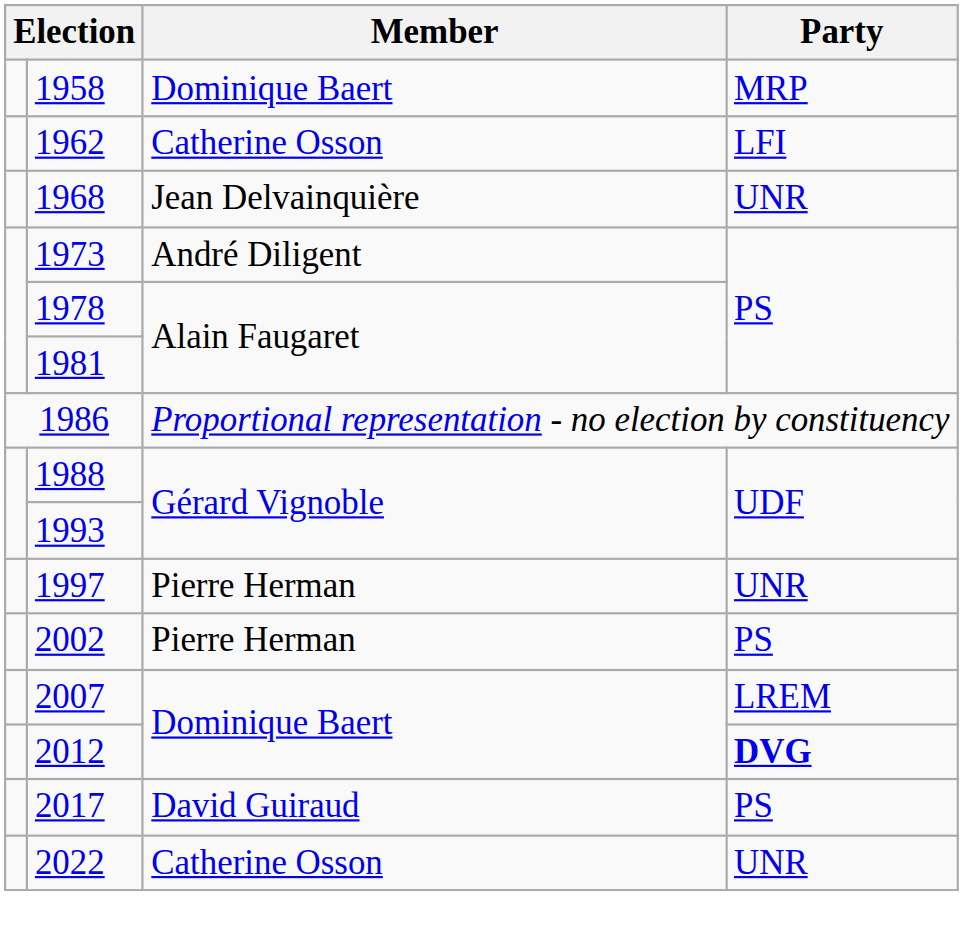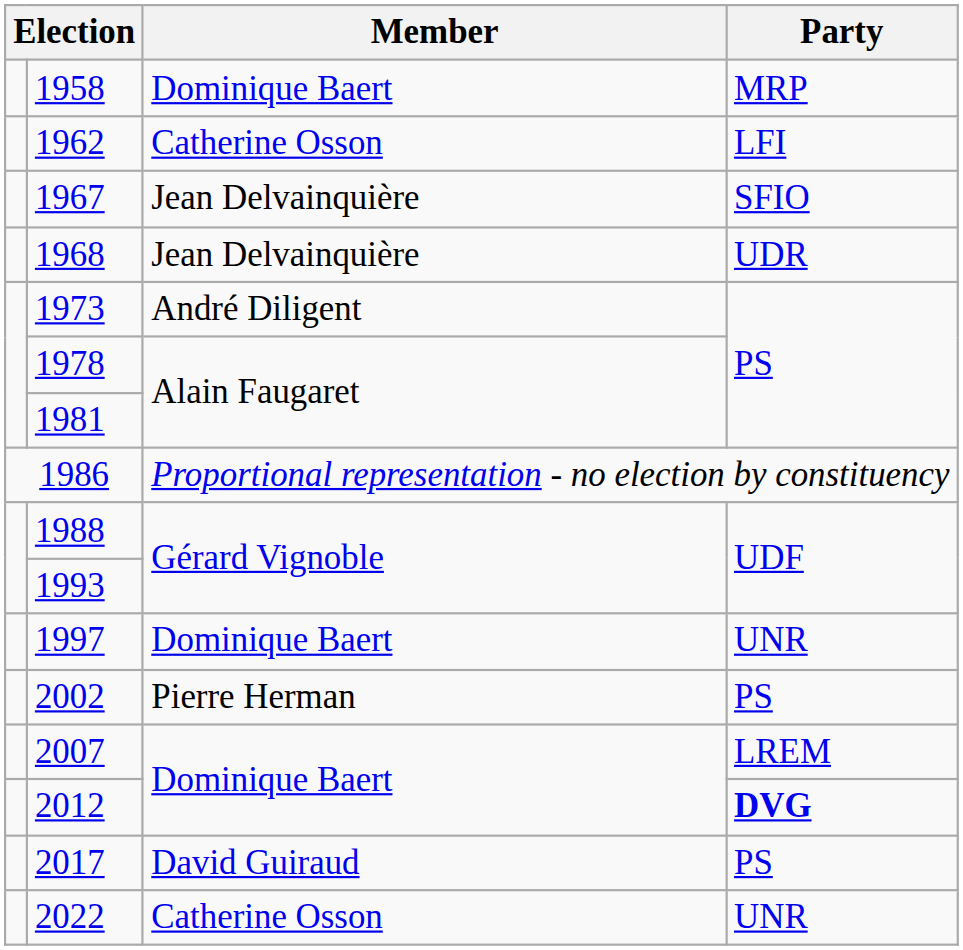+ row: (70, 198)
(771, 198) UNR -> (771, 253) UDR
(253, 585) Pierre Herman -> (272, 640) Dominique Baert
